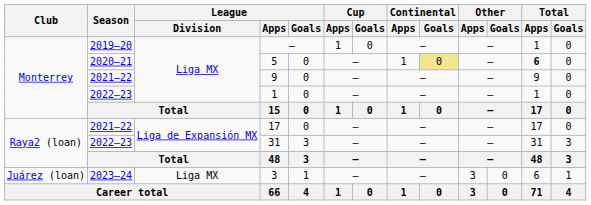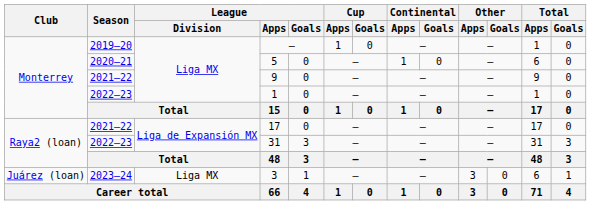(439, 61) khaki background -> (439, 61) no background
(537, 61) bold -> (537, 61) normal
